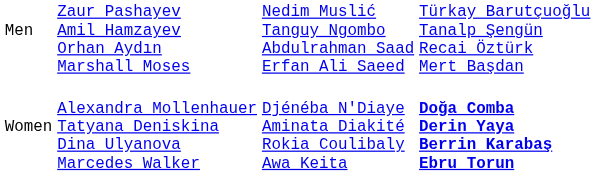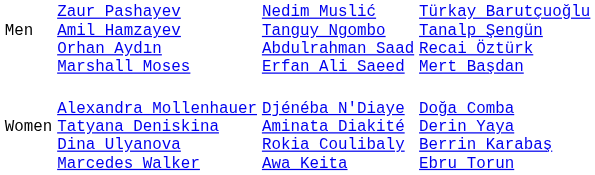(486, 136) bold -> (486, 136) normal
